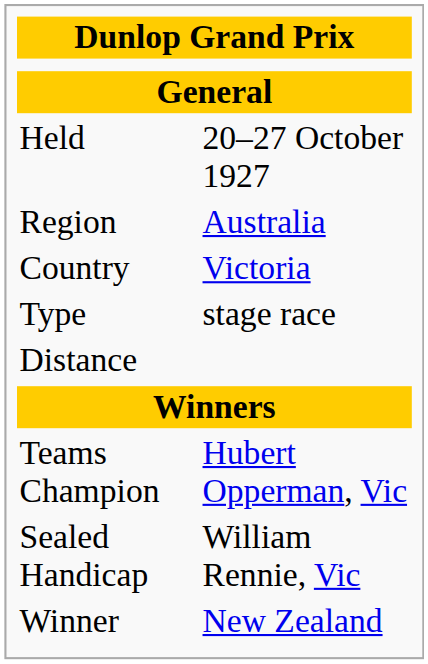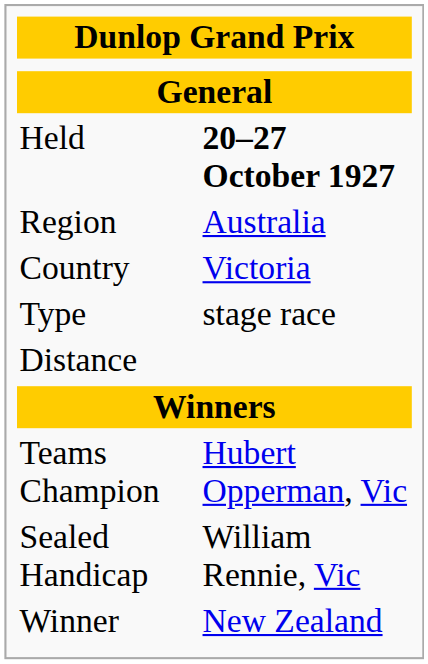(303, 157) normal -> (299, 157) bold
